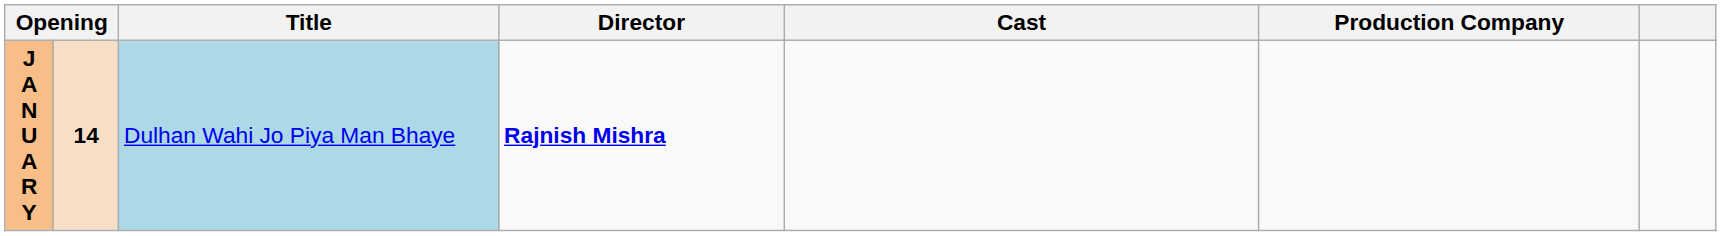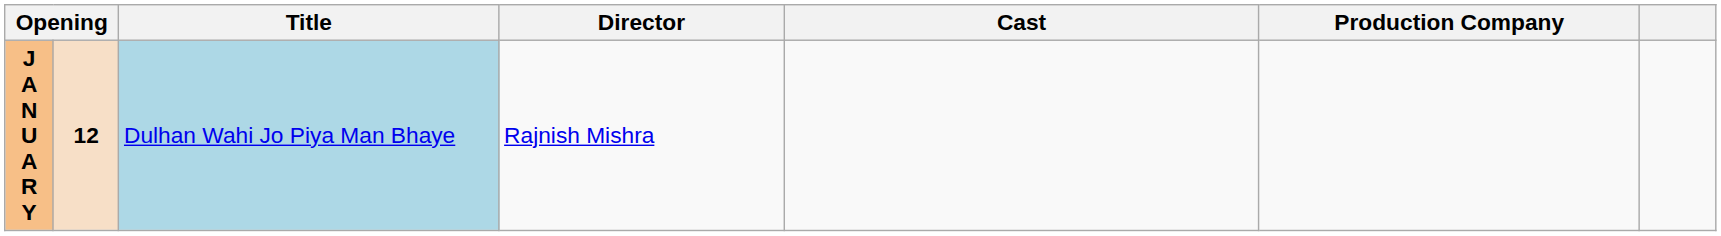(86, 135) 14 -> (86, 135) 12
(585, 135) bold -> (579, 135) normal
